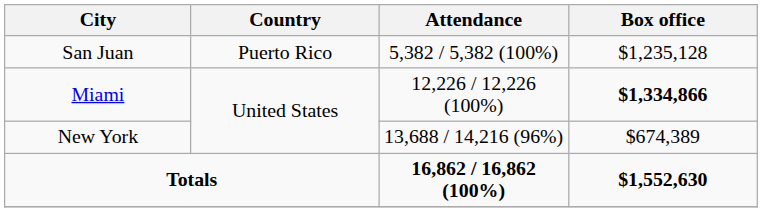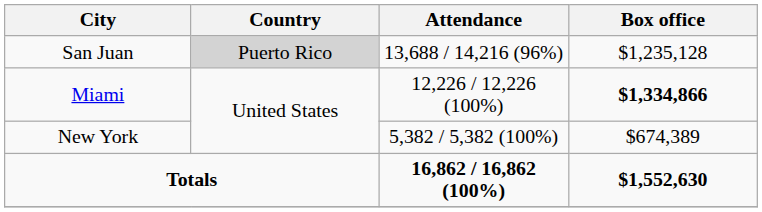(285, 51) no background -> (285, 51) lightgrey background
(474, 51) 5,382 / 5,382 (100%) -> (474, 51) 13,688 / 14,216 (96%)
(474, 136) 13,688 / 14,216 (96%) -> (474, 136) 5,382 / 5,382 (100%)
